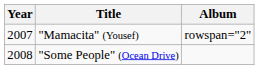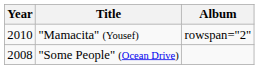(20, 34) 2007 -> (20, 34) 2010
